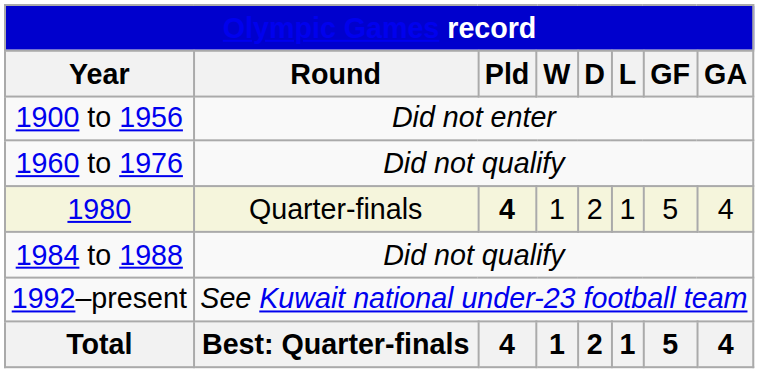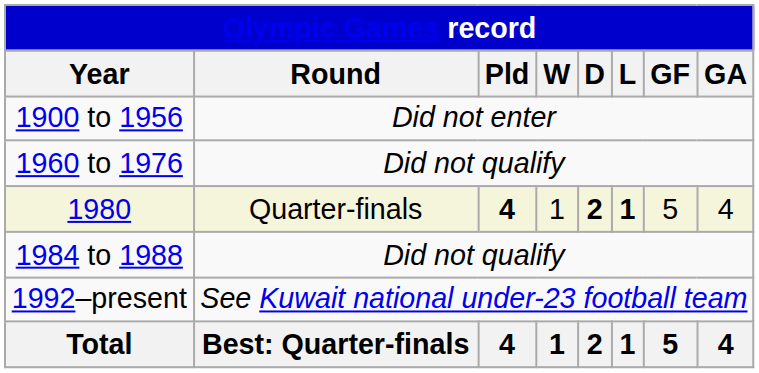(595, 209) normal -> (595, 209) bold
(628, 209) normal -> (628, 209) bold
